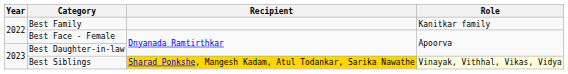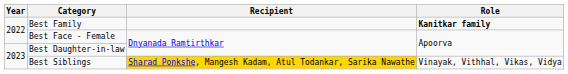(454, 24) normal -> (454, 24) bold
(490, 62) lightyellow background -> (490, 62) no background
